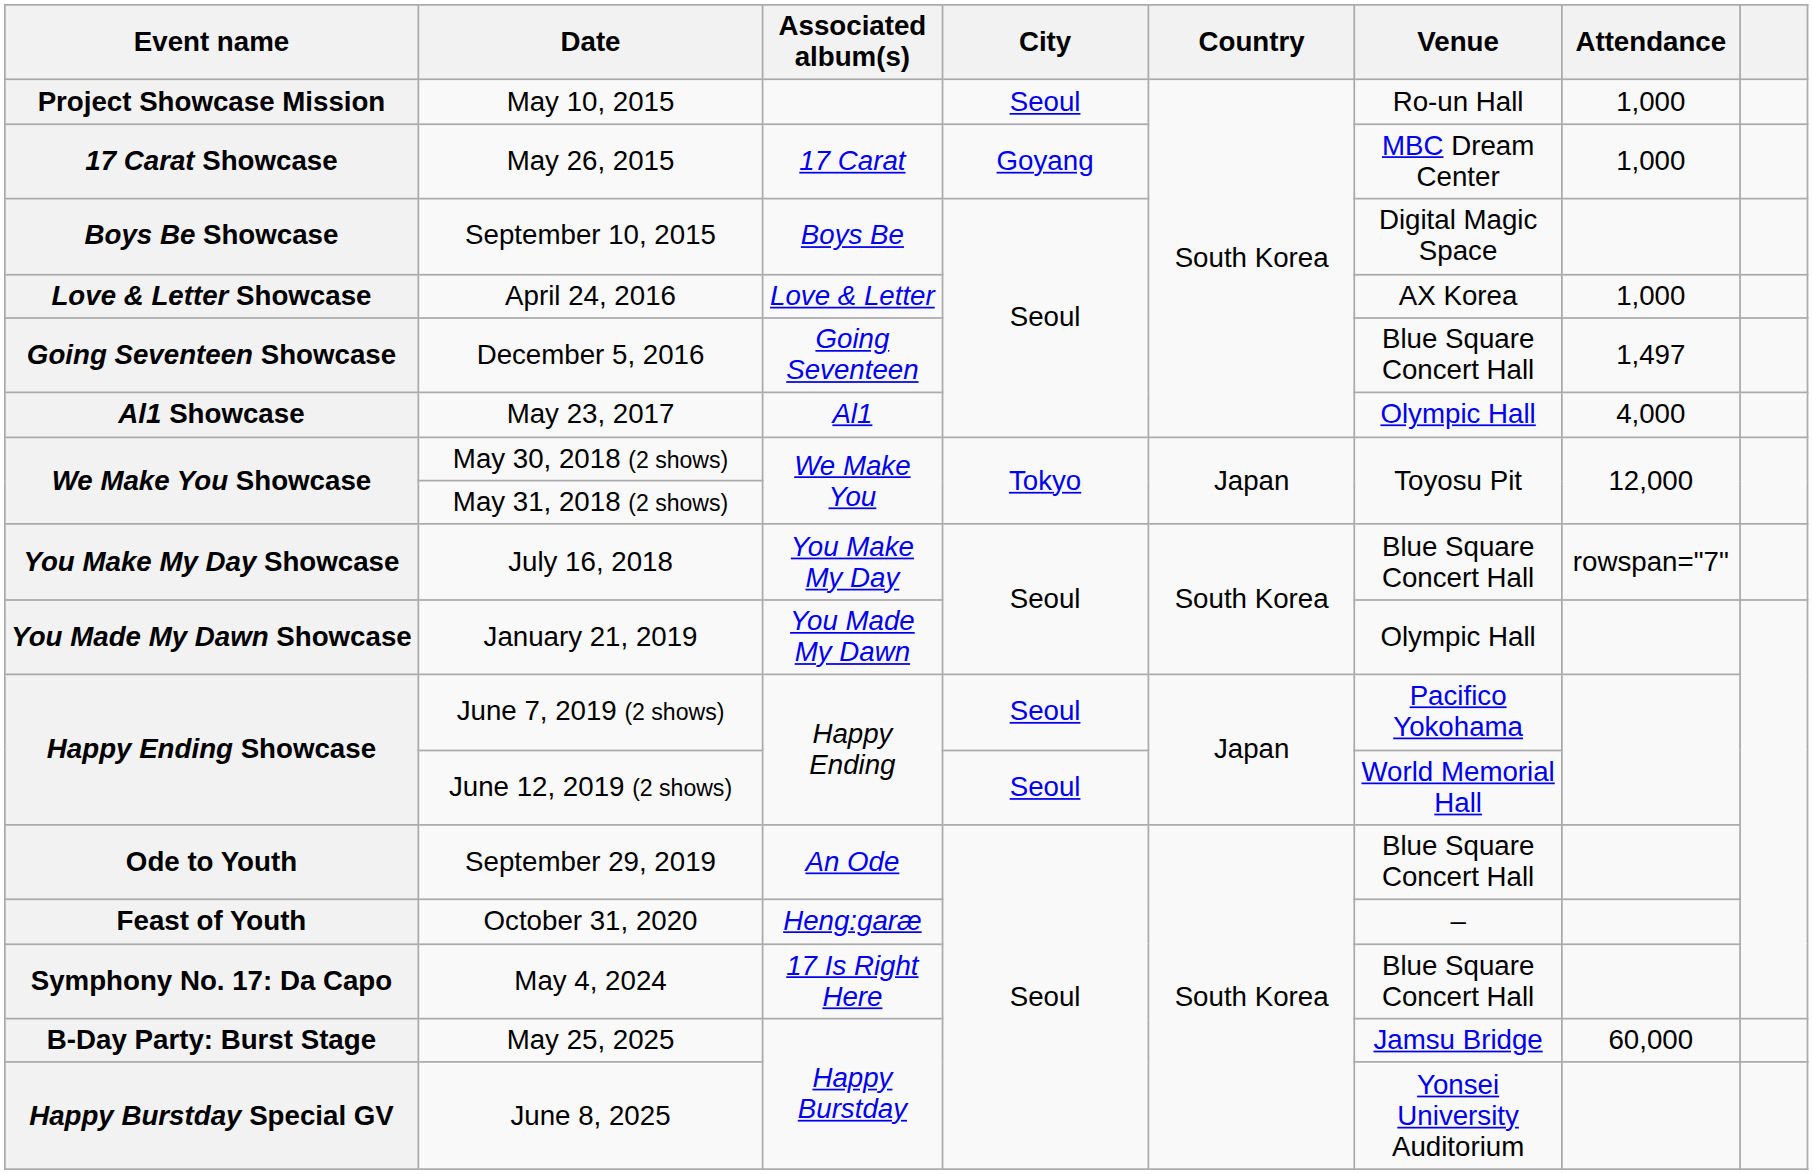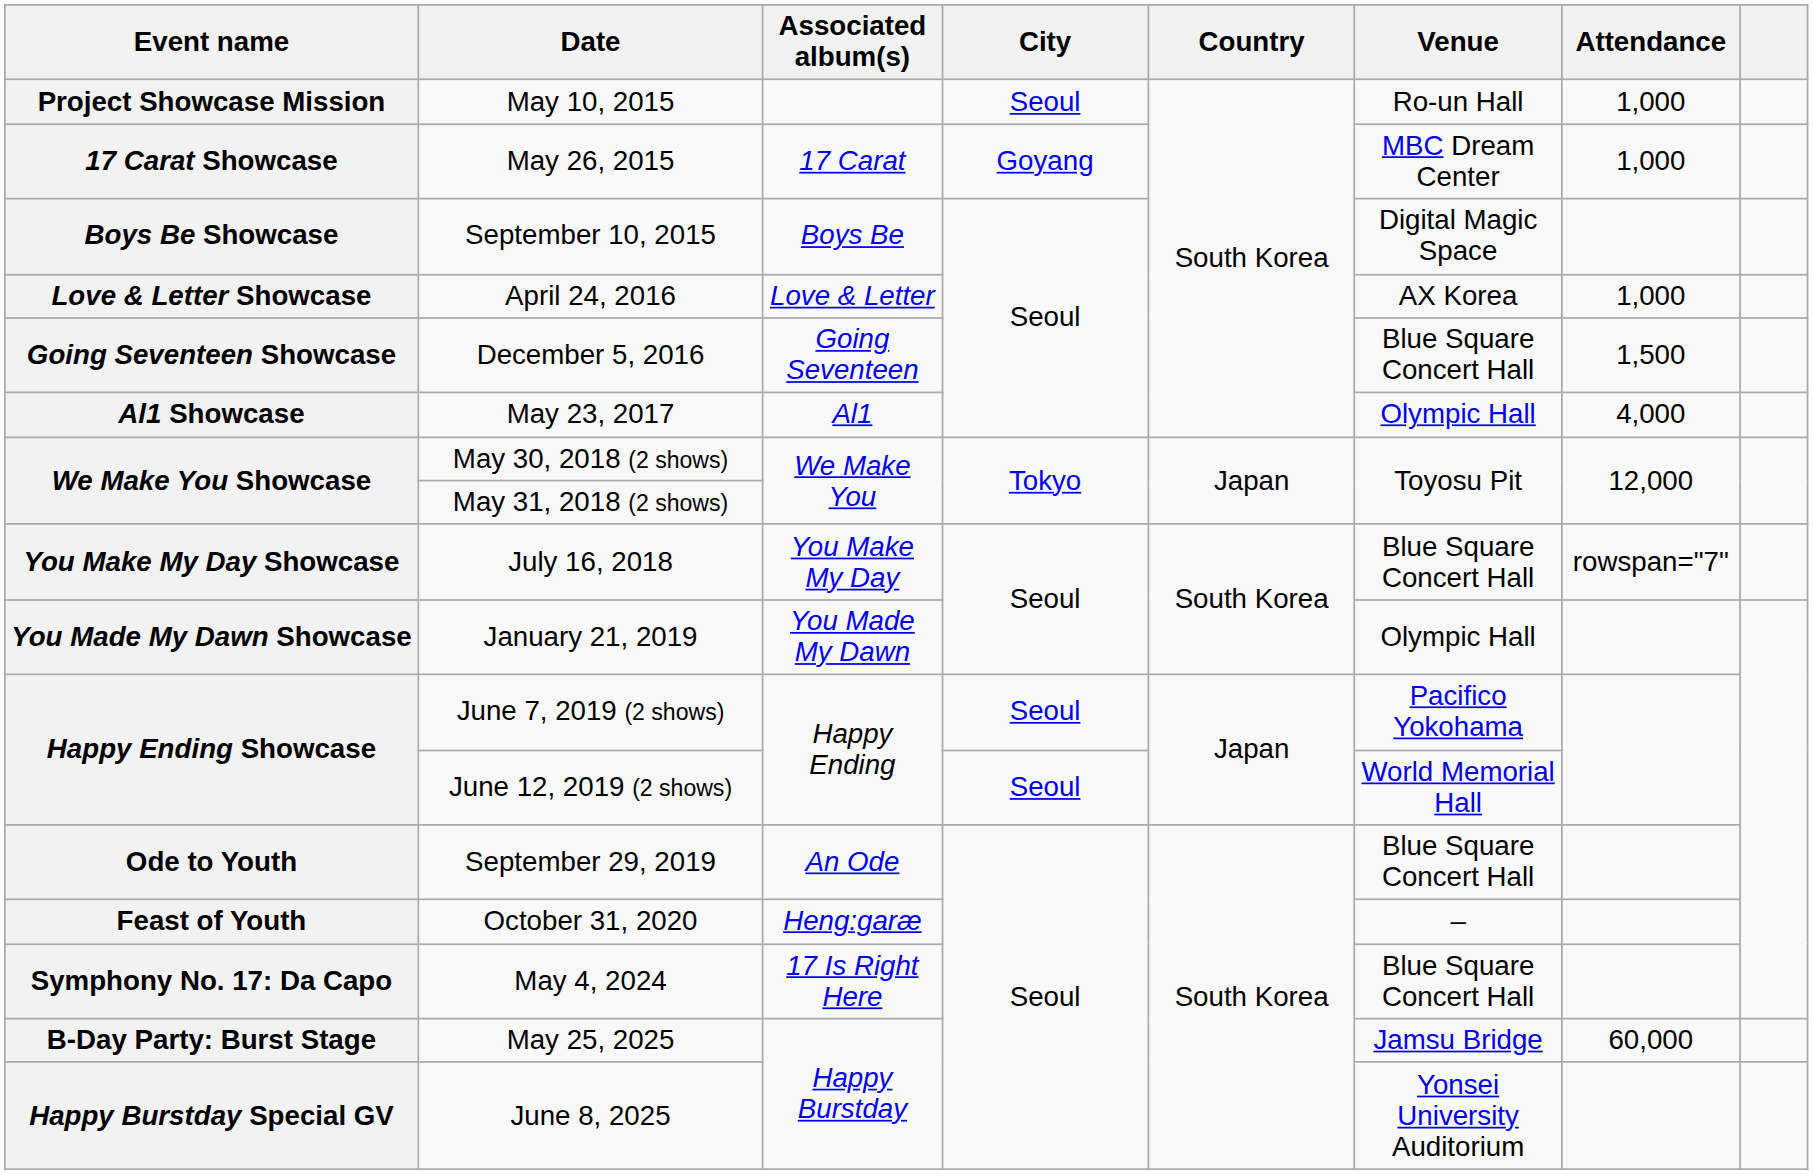(1651, 354) 1,497 -> (1651, 354) 1,500
